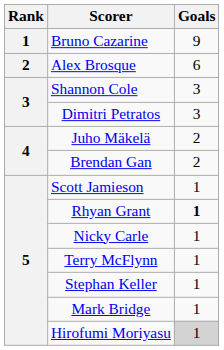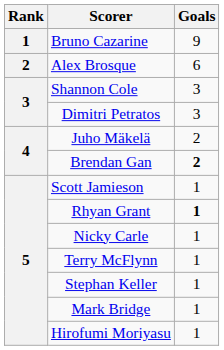(197, 162) normal -> (197, 162) bold
(197, 333) lightgrey background -> (197, 333) no background
